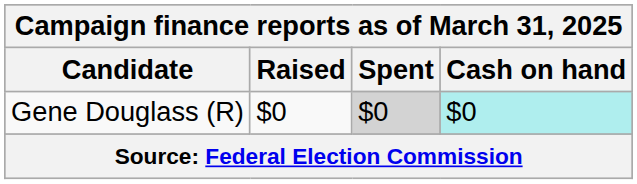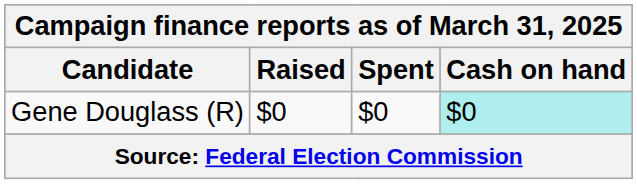(373, 112) lightgrey background -> (373, 112) no background
